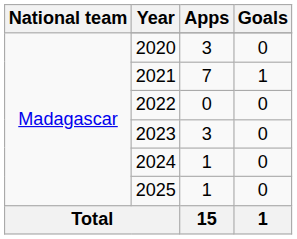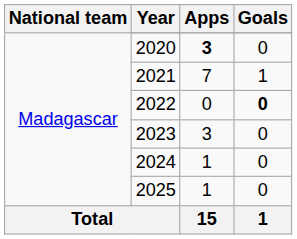(207, 47) normal -> (207, 47) bold
(263, 104) normal -> (263, 104) bold
